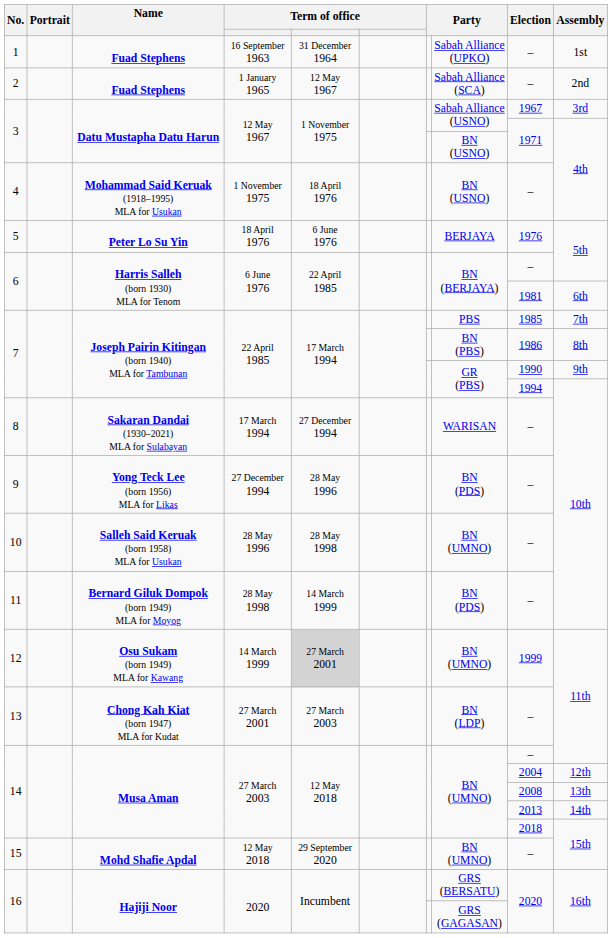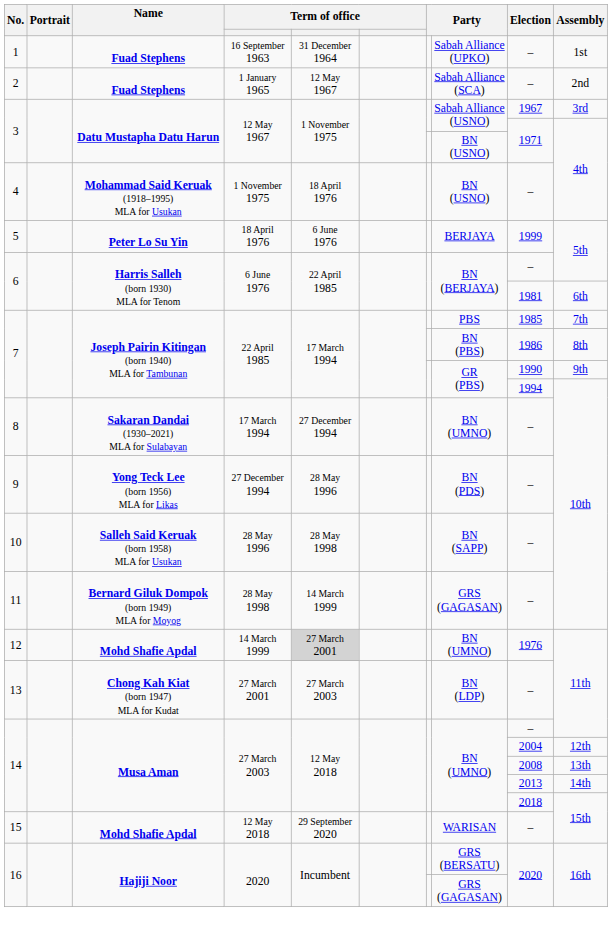(531, 236) 1976 -> (531, 236) 1999
(469, 426) WARISAN -> (469, 426) BN (UMNO)
(469, 542) BN (UMNO) -> (469, 542) BN (SAPP)
(469, 600) BN (PDS) -> (469, 600) GRS (GAGASAN)
(148, 664) Osu Sukam (born 1949) MLA for Kawang -> (148, 651) Mohd Shafie Apdal
(531, 658) 1999 -> (531, 645) 1976
(469, 853) BN (UMNO) -> (469, 827) WARISAN
